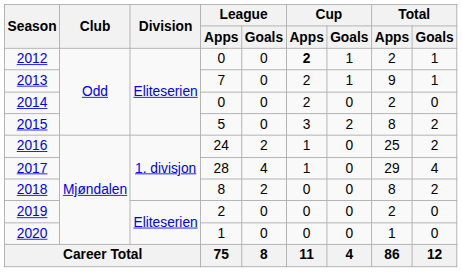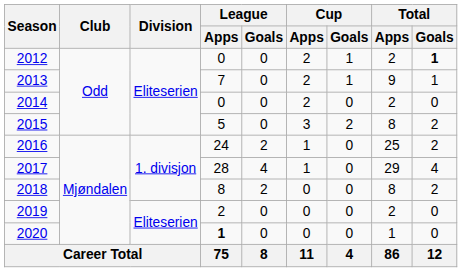(307, 59) bold -> (307, 59) normal
(435, 59) normal -> (435, 59) bold
(221, 233) normal -> (221, 233) bold
